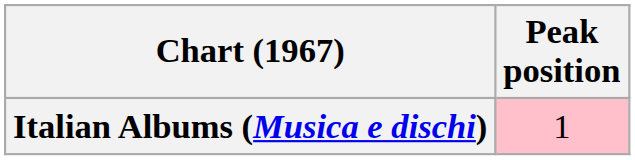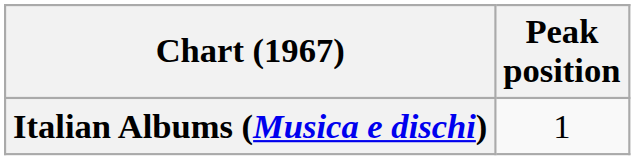(562, 125) pink background -> (562, 125) no background
